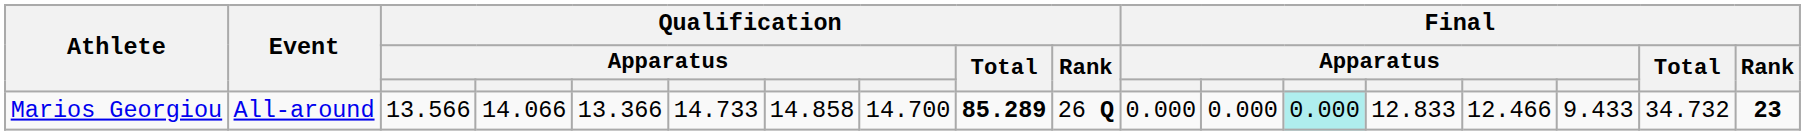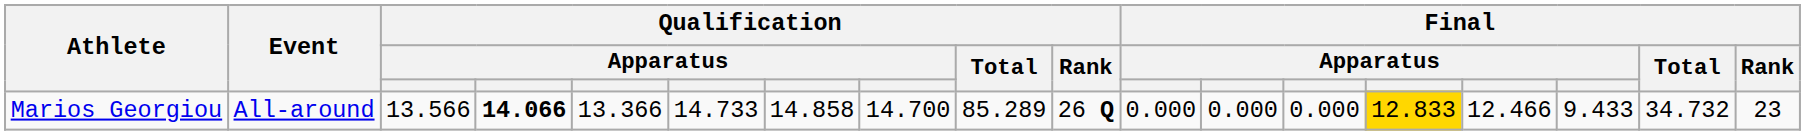(524, 110) normal -> (524, 110) bold
(1004, 110) bold -> (1004, 110) normal
(1325, 110) paleturquoise background -> (1325, 110) no background
(1413, 110) no background -> (1413, 110) gold background
(1768, 110) bold -> (1768, 110) normal
